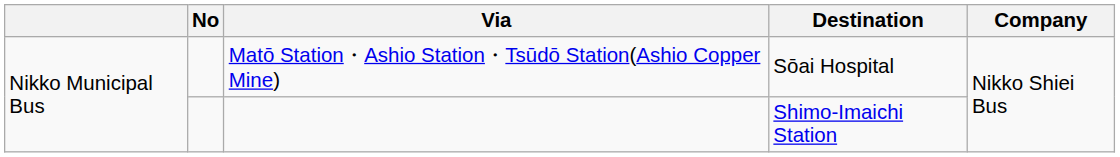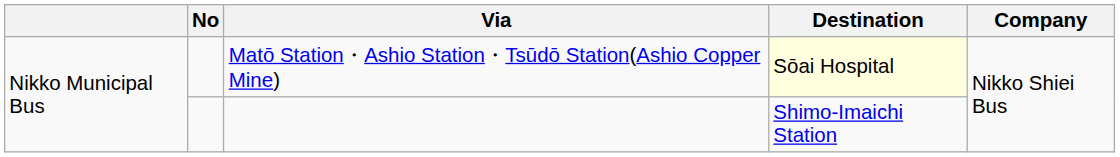(834, 66) no background -> (834, 66) lightyellow background
